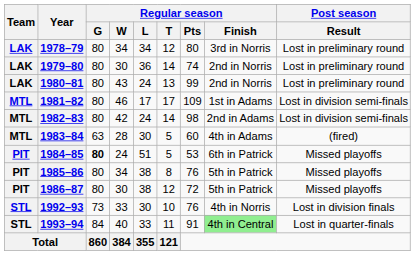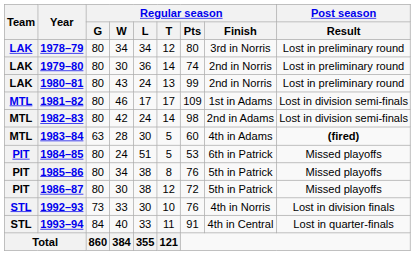(344, 136) normal -> (344, 136) bold
(98, 154) bold -> (98, 154) normal
(240, 224) lightgreen background -> (240, 224) no background
